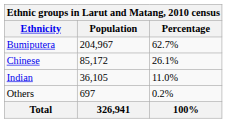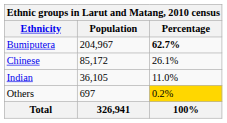(165, 45) normal -> (166, 45) bold
(163, 93) no background -> (163, 93) gold background
